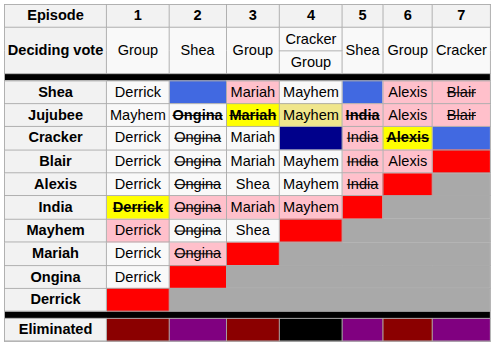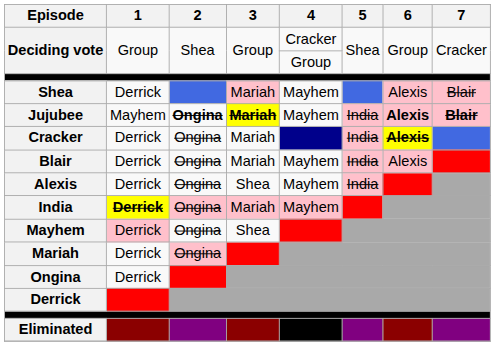(311, 115) khaki background -> (311, 115) no background
(363, 115) bold -> (363, 115) normal
(408, 115) normal -> (408, 115) bold
(461, 115) normal -> (461, 115) bold
